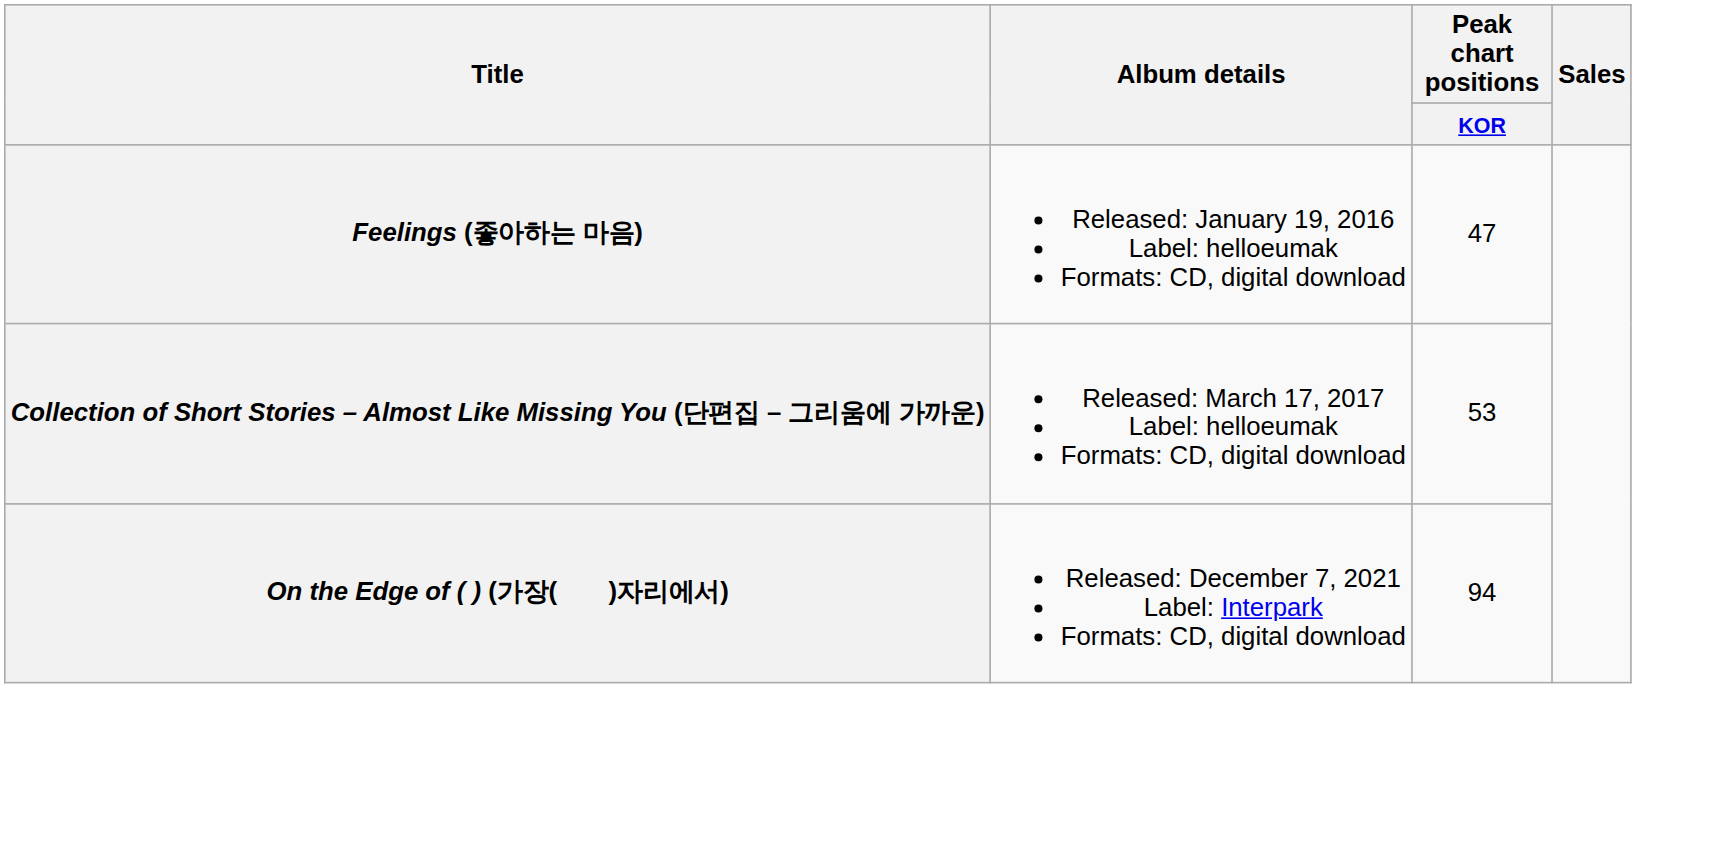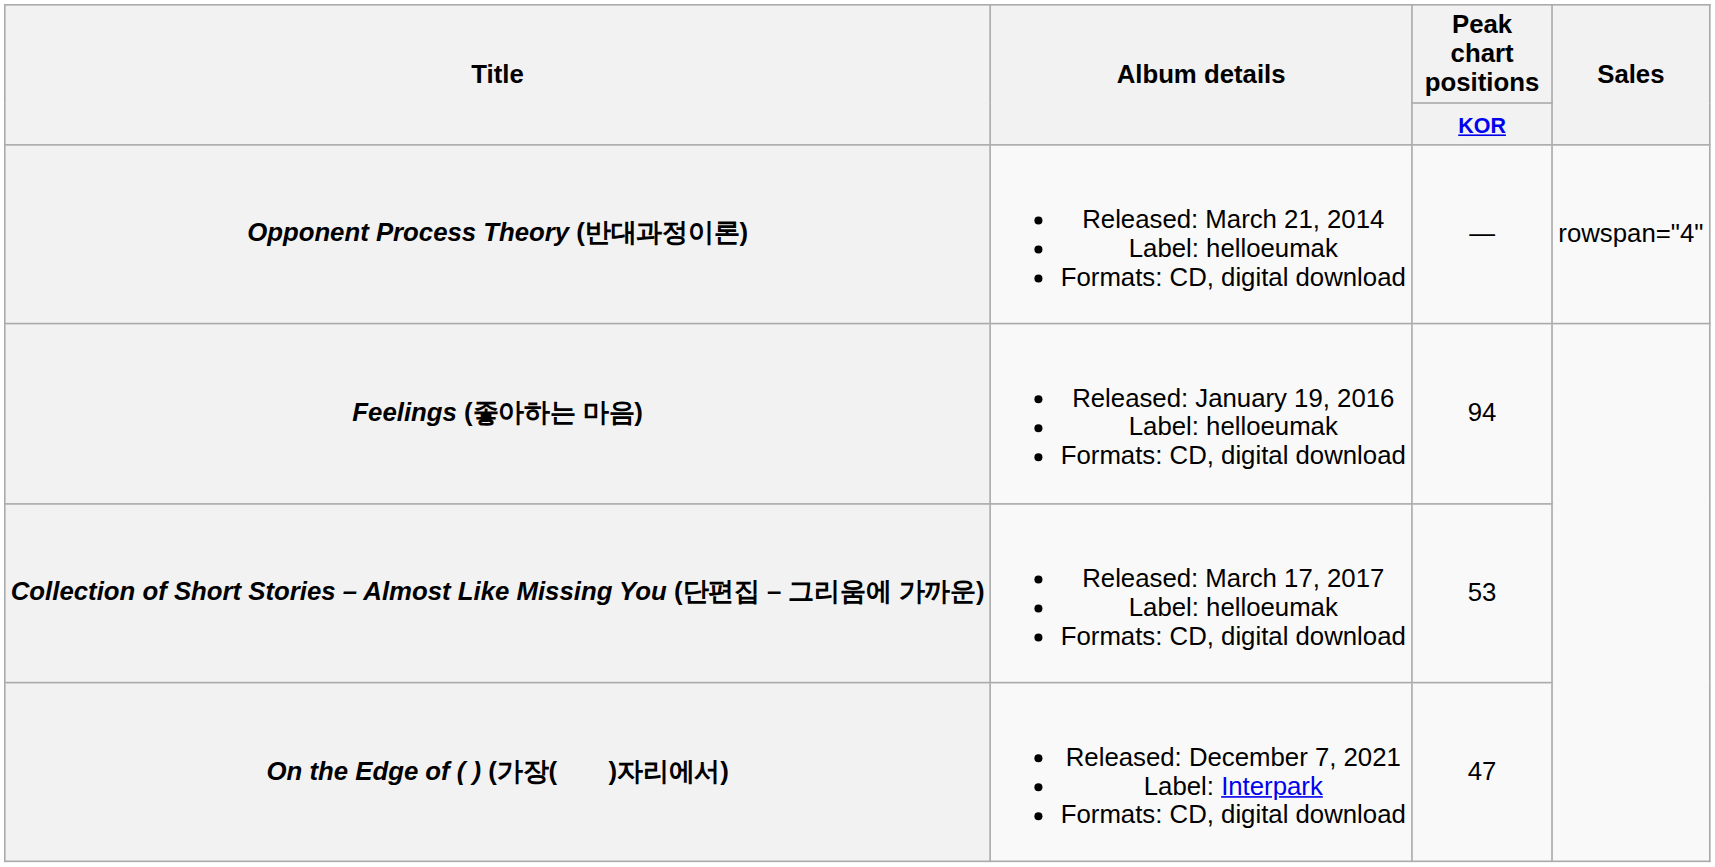+ row: (498, 233)
(1482, 233) 47 -> (1482, 413) 94
(1482, 592) 94 -> (1482, 771) 47
